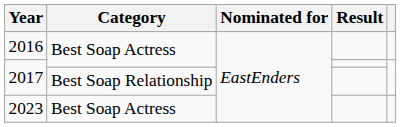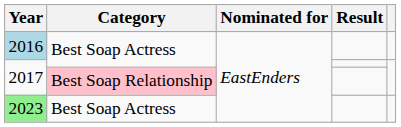(26, 45) no background -> (26, 45) lightblue background
(132, 80) no background -> (132, 80) pink background
(26, 108) no background -> (26, 108) lightgreen background
